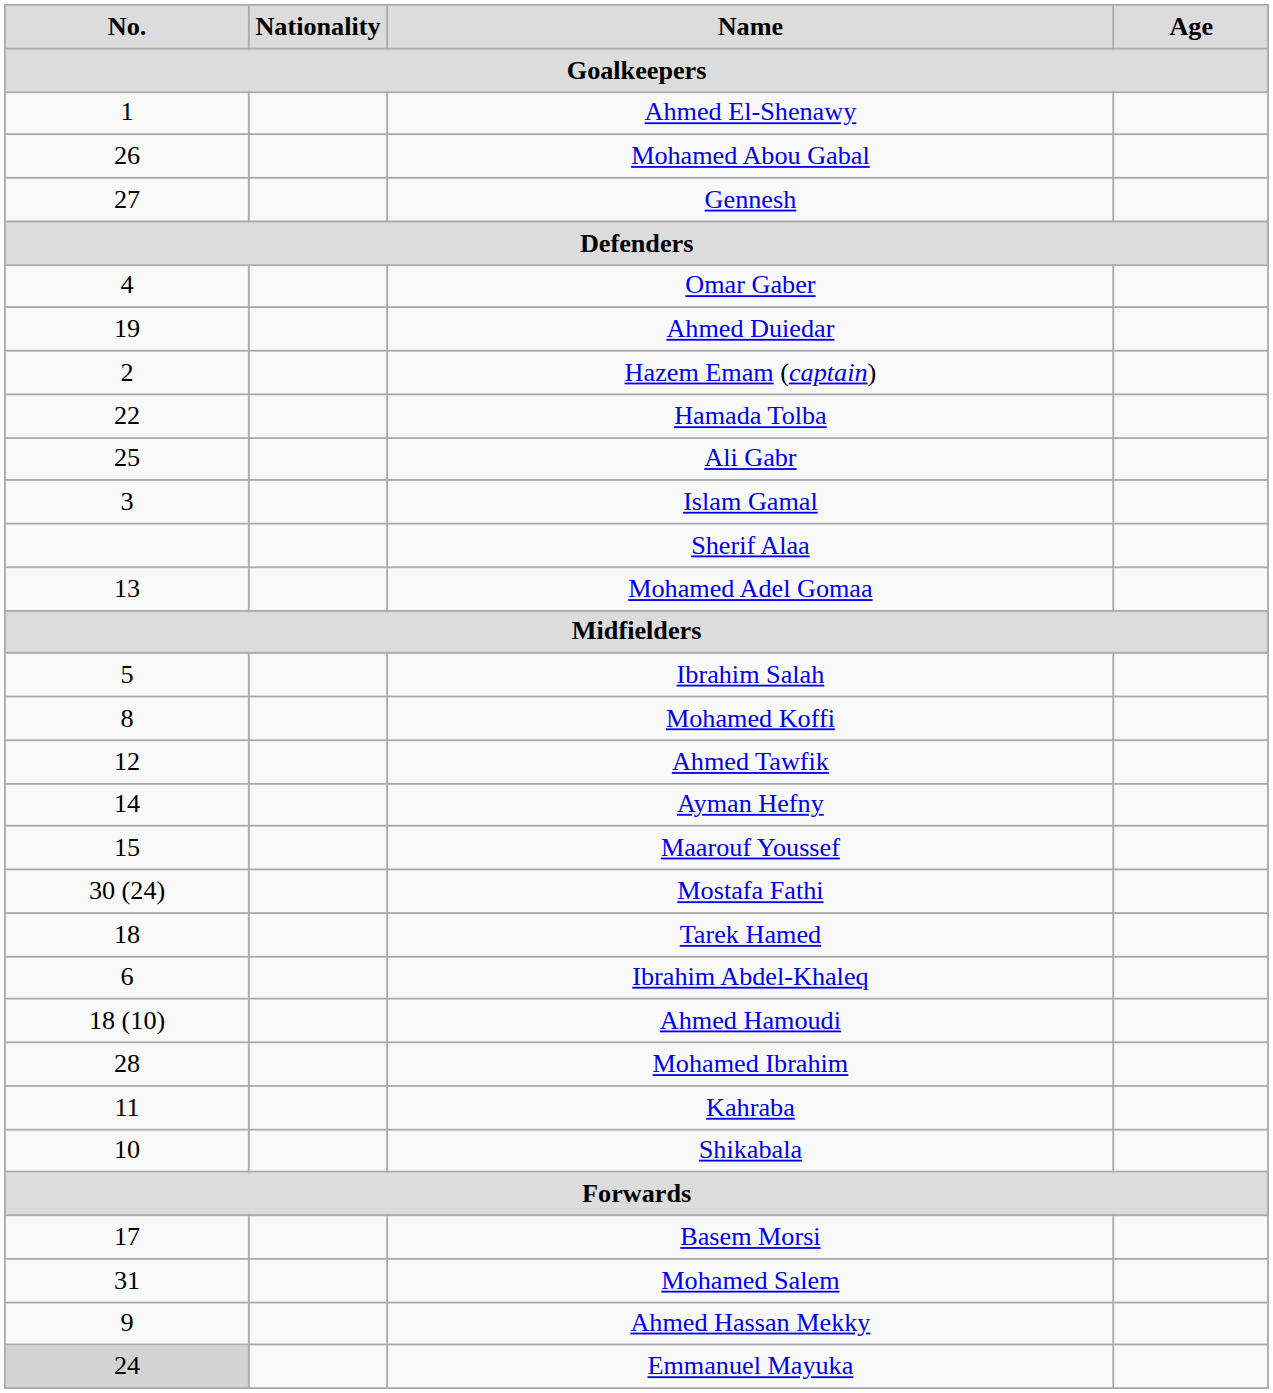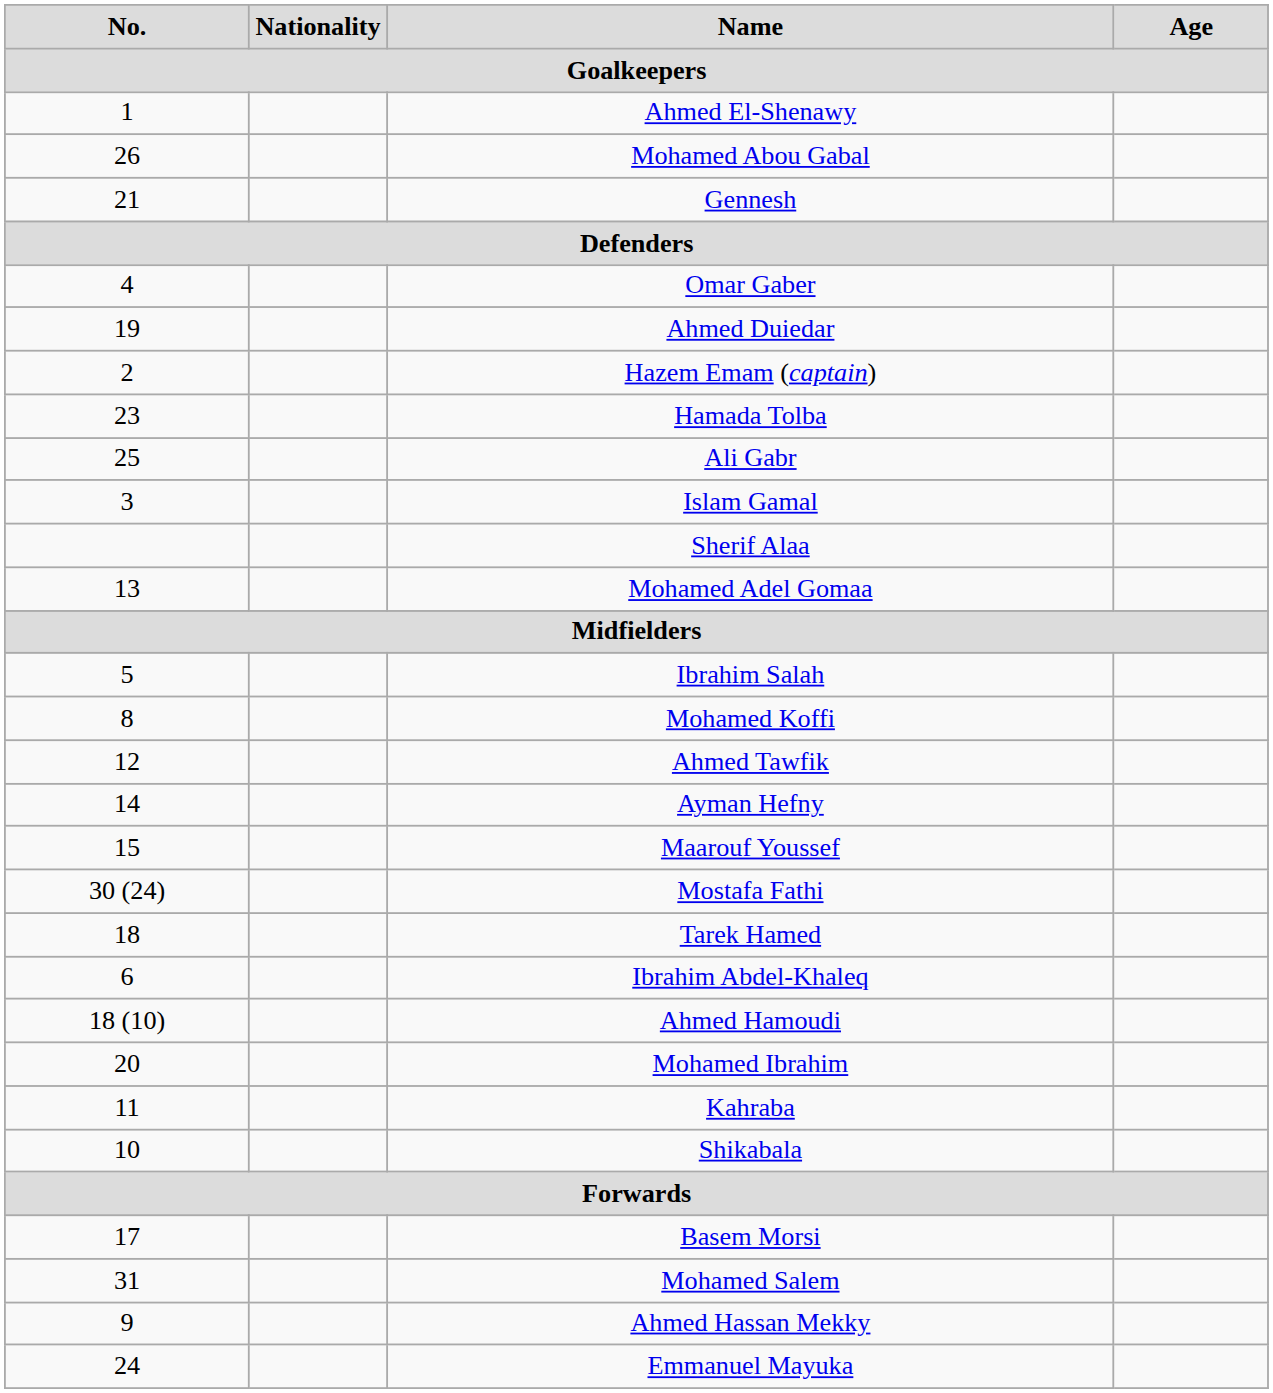(127, 199) 27 -> (127, 199) 21
(127, 415) 22 -> (127, 415) 23
(127, 1063) 28 -> (127, 1063) 20
(127, 1366) lightgrey background -> (127, 1366) no background
